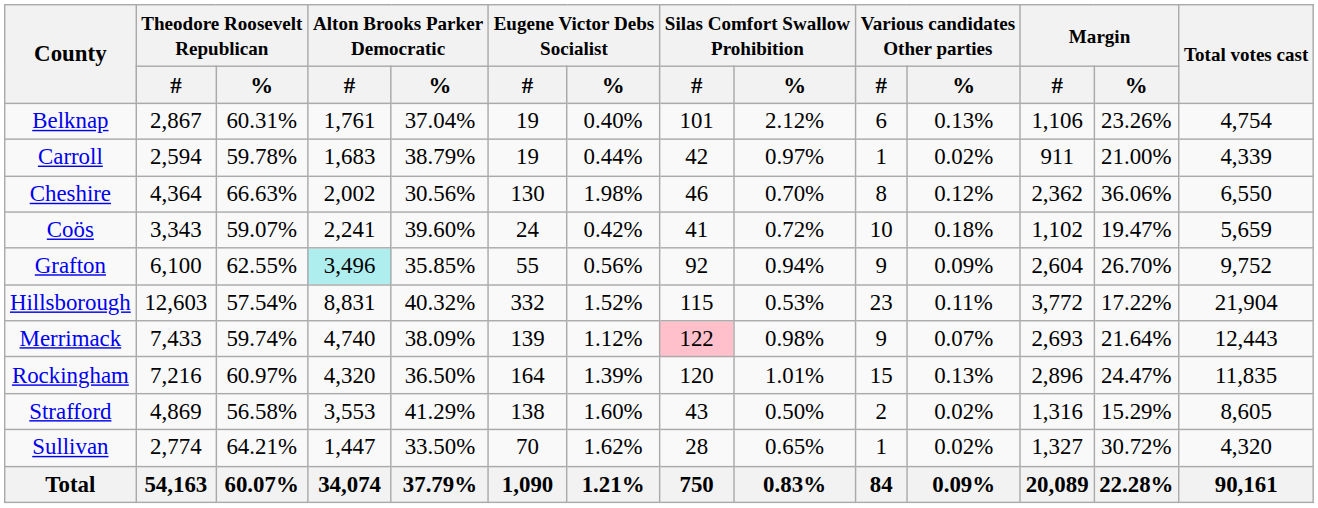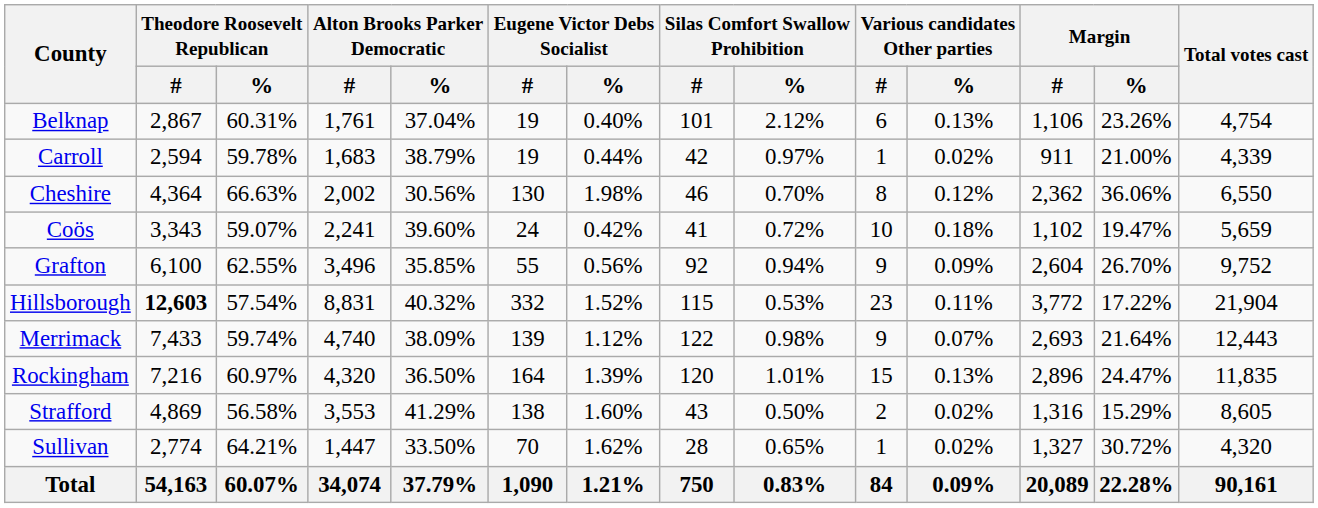(350, 266) paleturquoise background -> (350, 266) no background
(176, 302) normal -> (176, 302) bold
(697, 338) pink background -> (697, 338) no background
